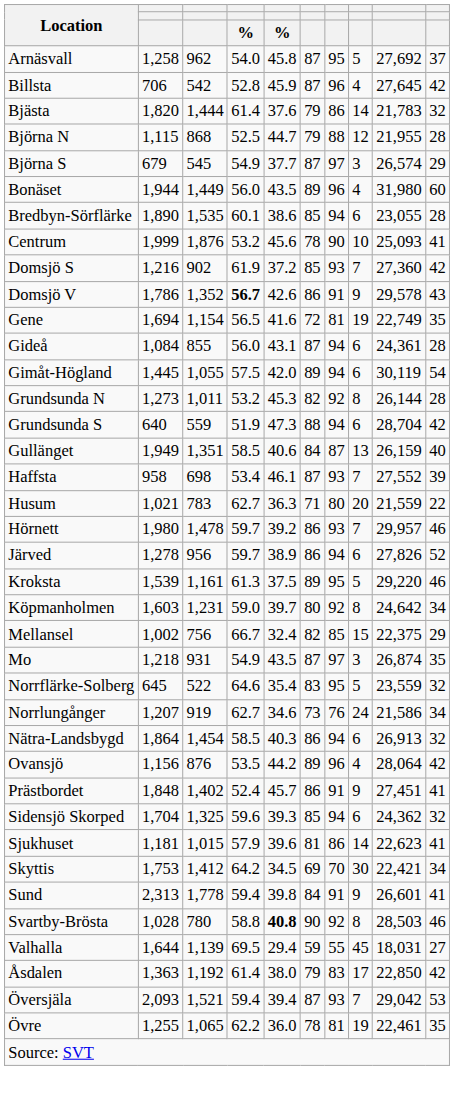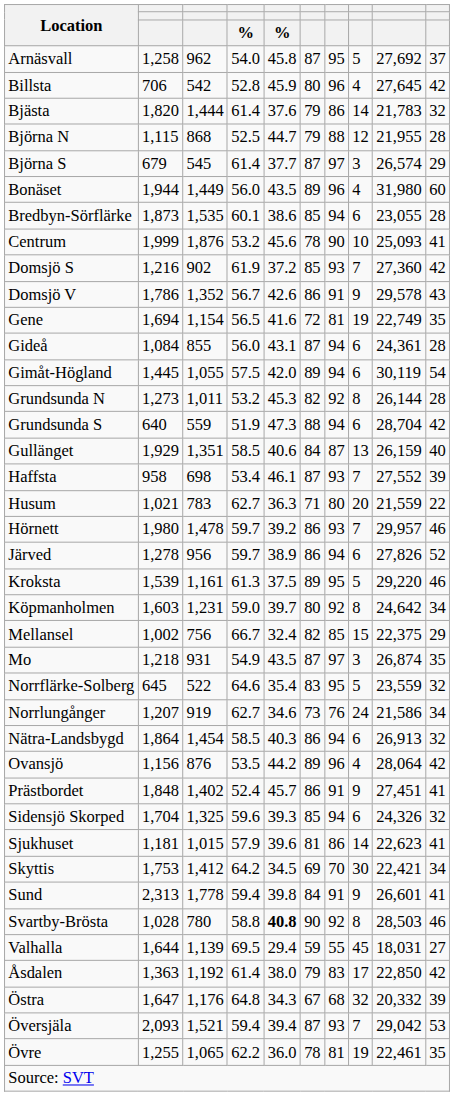(312, 85) 87 -> (312, 85) 80
(246, 163) 54.9 -> (246, 163) 61.4
(160, 215) 1,890 -> (160, 215) 1,873
(246, 294) bold -> (246, 294) normal
(160, 450) 1,949 -> (160, 450) 1,929
(399, 816) 24,362 -> (399, 816) 24,326
+ row: (26, 999)
